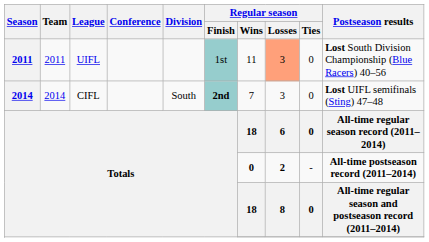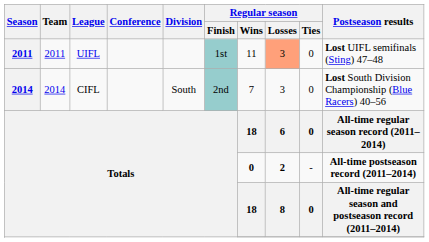(369, 60) Lost South Division Championship (Blue Racers) 40–56 -> (371, 54) Lost UIFL semifinals (Sting) 47–48
(221, 96) bold -> (221, 90) normal
(371, 96) Lost UIFL semifinals (Sting) 47–48 -> (369, 90) Lost South Division Championship (Blue Racers) 40–56
